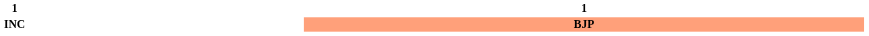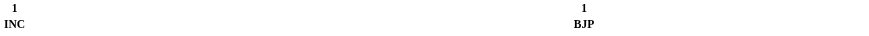(584, 24) lightsalmon background -> (584, 24) no background
